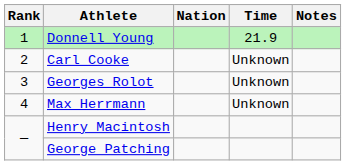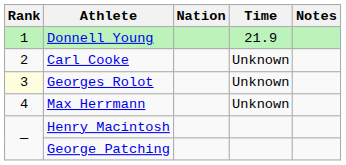(24, 82) no background -> (24, 82) lightyellow background
